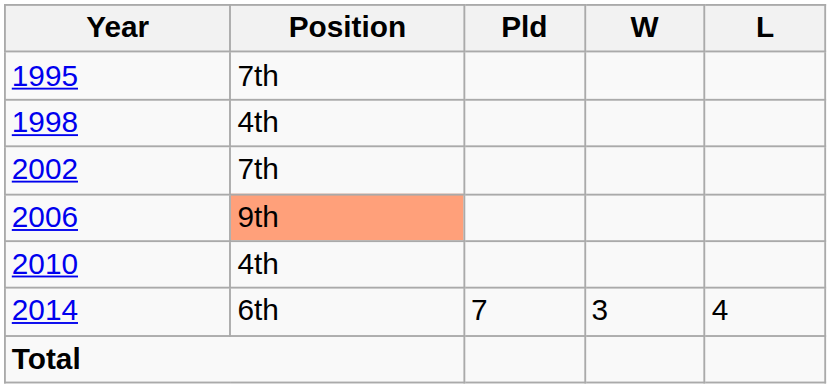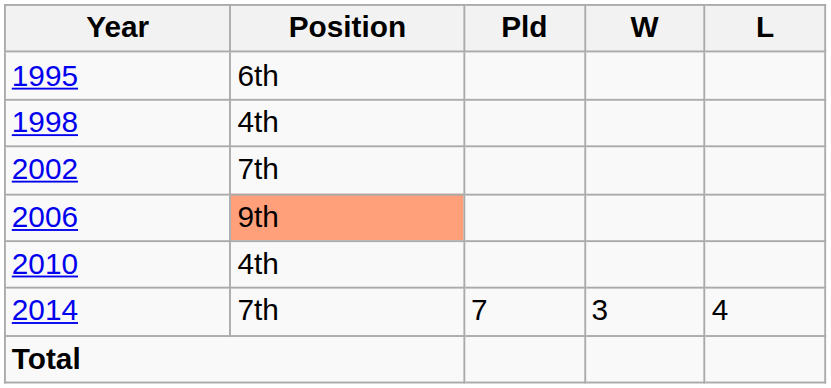(258, 75) 7th -> (258, 75) 6th
(258, 311) 6th -> (258, 311) 7th
